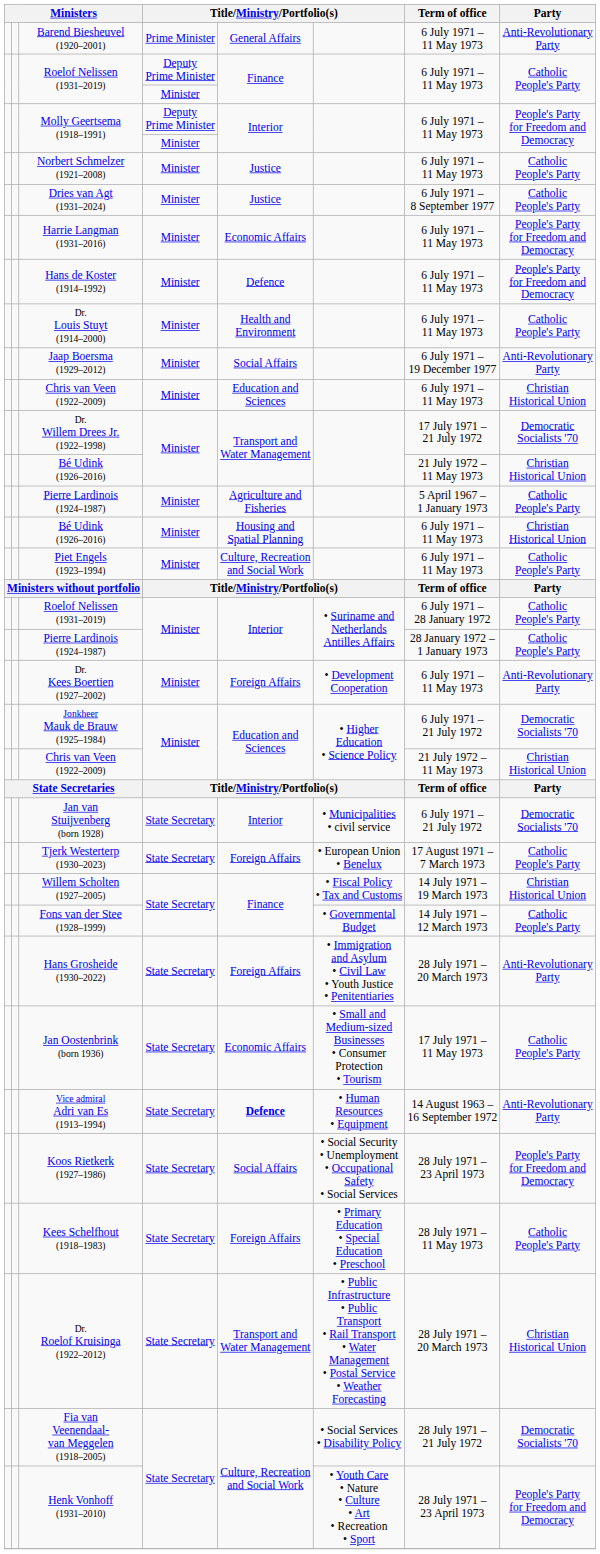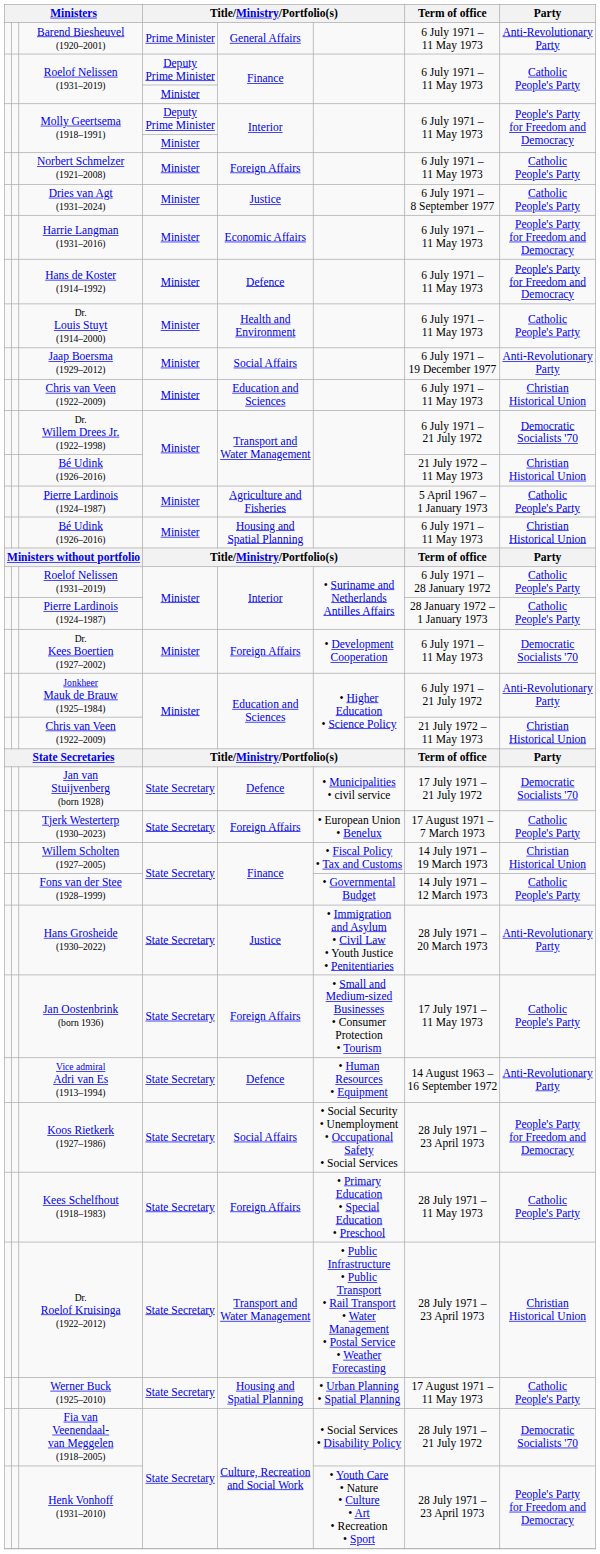(265, 168) Justice -> (265, 168) Foreign Affairs
(452, 432) 17 July 1971 – 21 July 1972 -> (452, 432) 6 July 1971 – 21 July 1972
- row: (81, 563)
(548, 682) Anti-Revolutionary Party -> (548, 651) Democratic Socialists '70
(548, 726) Democratic Socialists '70 -> (548, 695) Anti-Revolutionary Party
(265, 820) Interior -> (265, 789) Defence
(452, 820) 6 July 1971 – 21 July 1972 -> (452, 789) 17 July 1971 – 21 July 1972
(265, 971) Foreign Affairs -> (265, 939) Justice
(265, 1047) Economic Affairs -> (265, 1016) Foreign Affairs
(265, 1111) bold -> (265, 1080) normal
(452, 1341) 28 July 1971 – 20 March 1973 -> (452, 1309) 28 July 1971 – 23 April 1973
+ row: (81, 1392)
